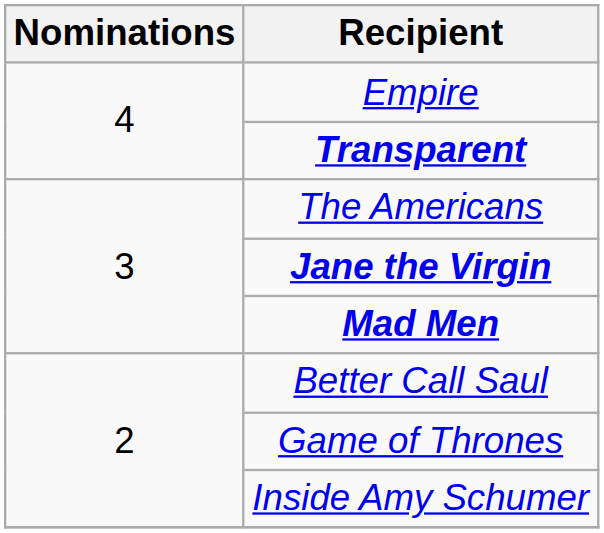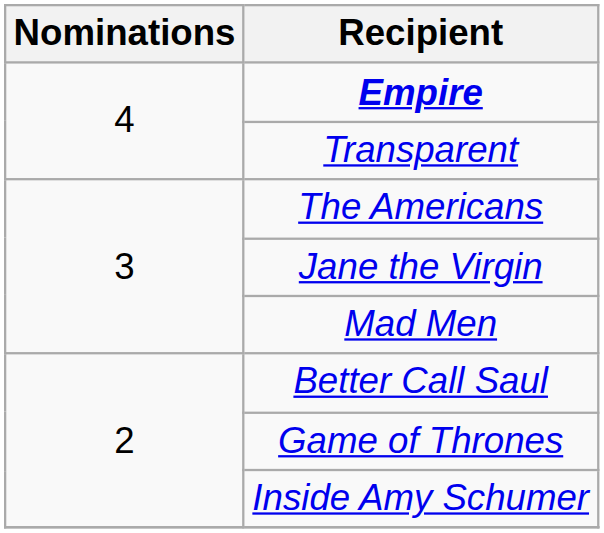(421, 91) normal -> (421, 91) bold
(421, 149) bold -> (421, 149) normal
(421, 265) bold -> (421, 265) normal
(421, 324) bold -> (421, 324) normal
